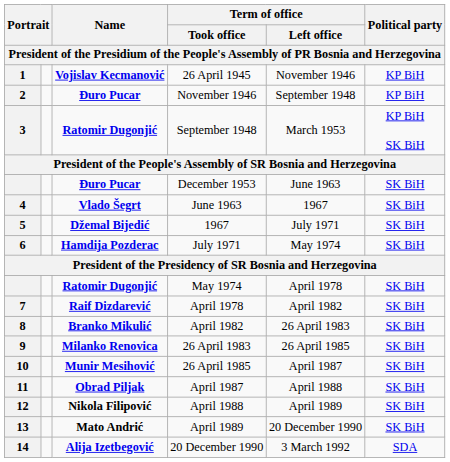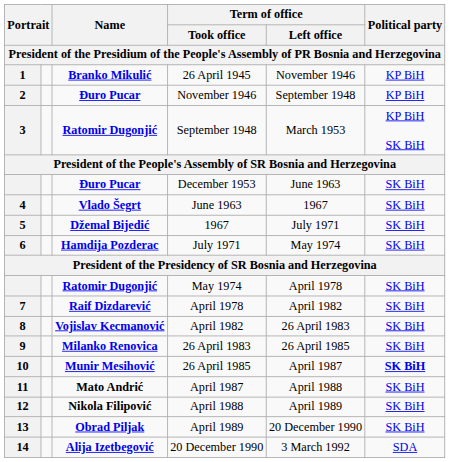(110, 75) Vojislav Kecmanović -> (110, 75) Branko Mikulić
(110, 326) Branko Mikulić -> (110, 326) Vojislav Kecmanović
(405, 366) normal -> (405, 366) bold
(110, 387) Obrad Piljak -> (110, 387) Mato Andrić
(110, 427) Mato Andrić -> (110, 427) Obrad Piljak
